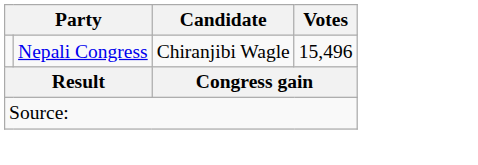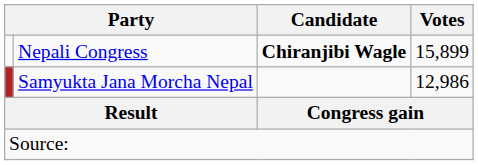(223, 50) normal -> (334, 50) bold
(326, 50) 15,496 -> (442, 50) 15,899
+ row: (135, 81)
